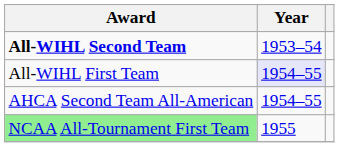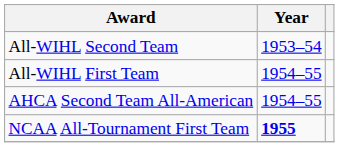(97, 45) bold -> (93, 45) normal
(291, 73) lavender background -> (291, 73) no background
(129, 127) lightgreen background -> (129, 127) no background
(278, 127) normal -> (278, 127) bold
